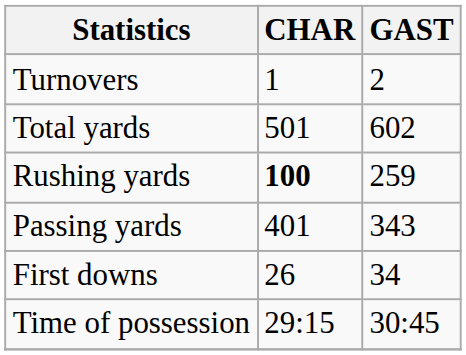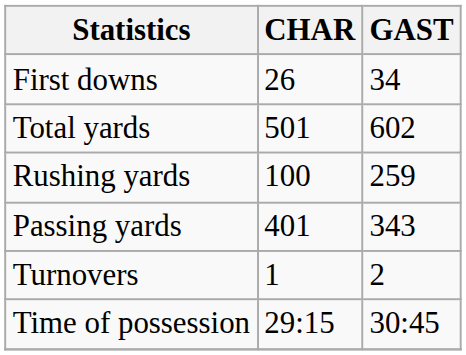rows swapped: (85, 274) <-> (76, 78)
(287, 176) bold -> (287, 176) normal
